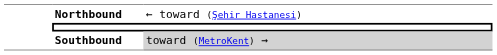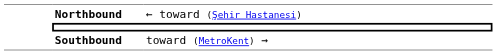(207, 41) lightgrey background -> (207, 41) no background
